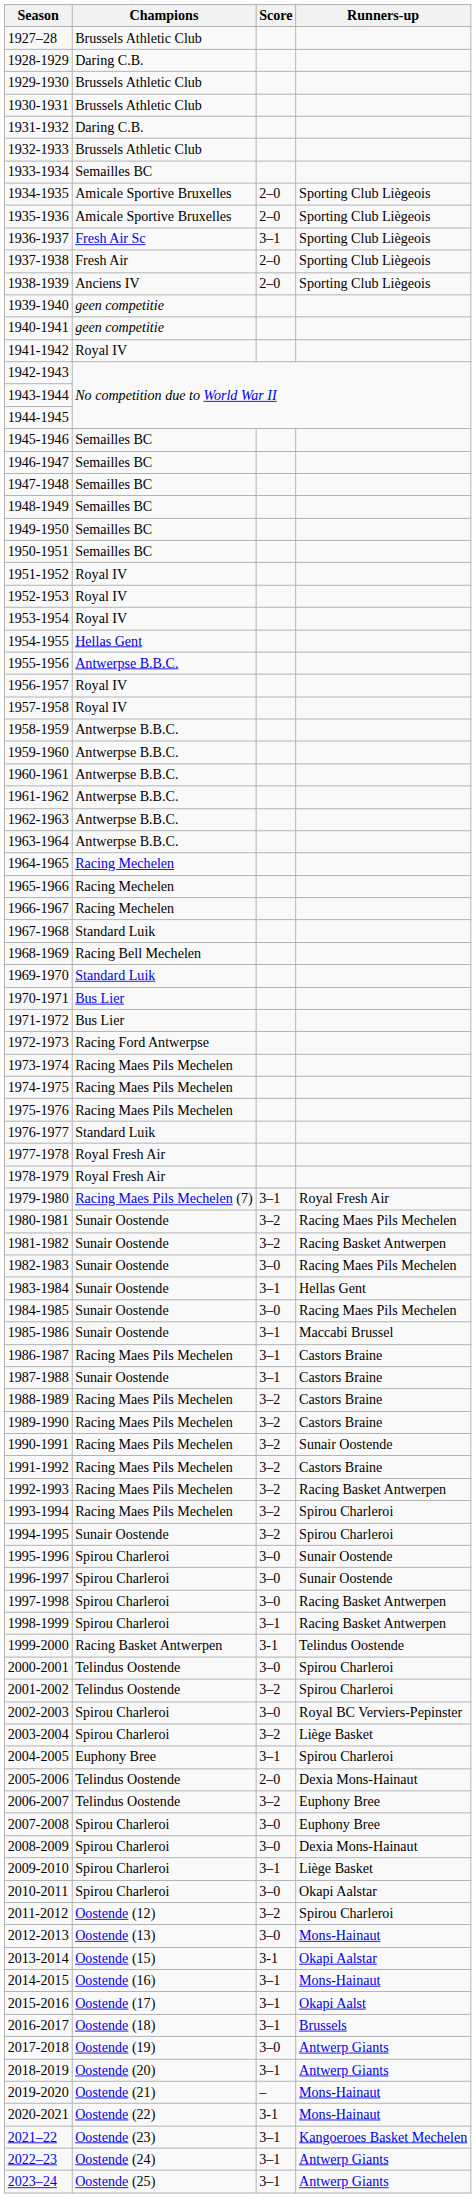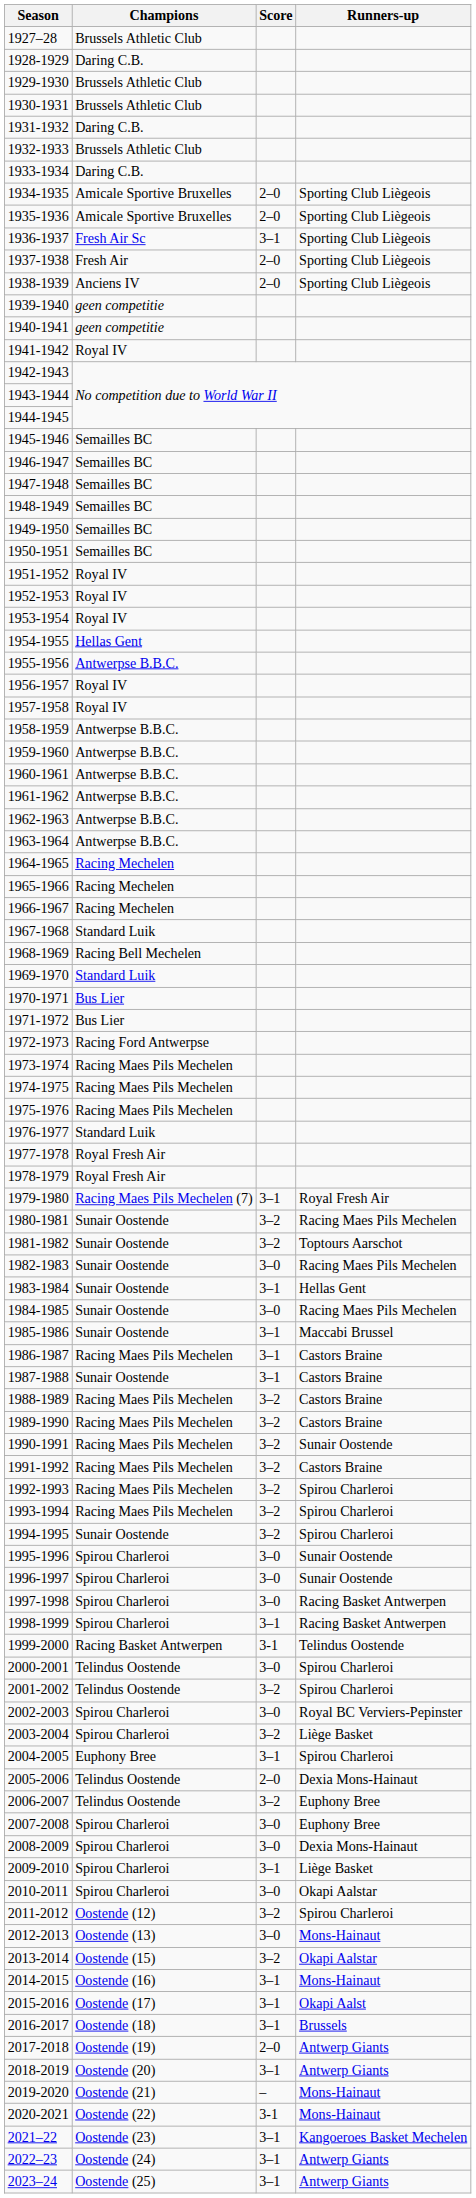(114, 171) Semailles BC -> (109, 171) Daring C.B.
(373, 1243) Racing Basket Antwerpen -> (351, 1243) Toptours Aarschot
(373, 1489) Racing Basket Antwerpen -> (346, 1489) Spirou Charleroi
(269, 1958) 3-1 -> (270, 1958) 3–2
(270, 2047) 3–0 -> (270, 2047) 2–0
